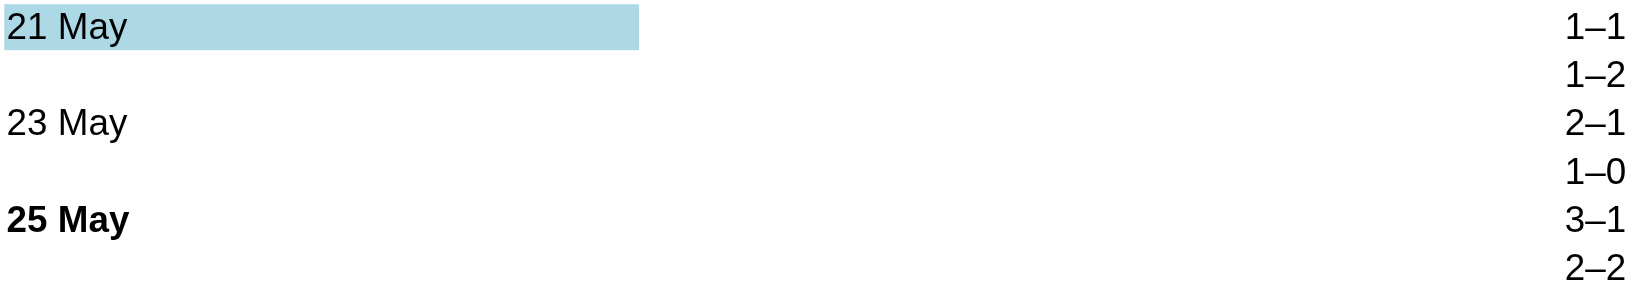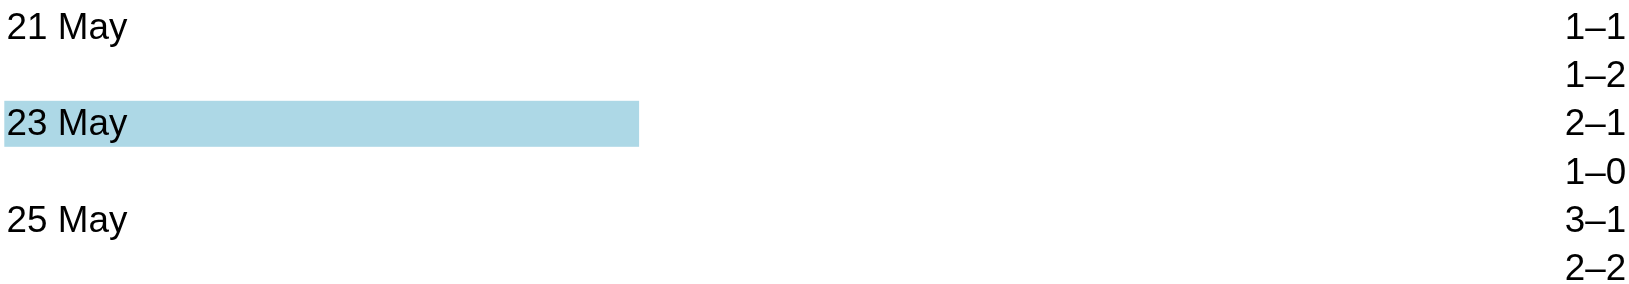(67, 26) lightblue background -> (67, 26) no background
(67, 123) no background -> (67, 123) lightblue background
(68, 219) bold -> (67, 219) normal
